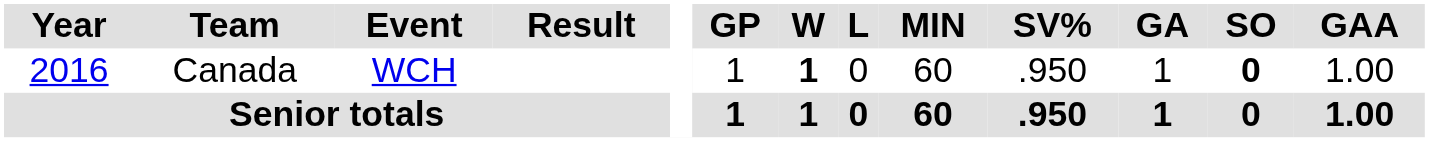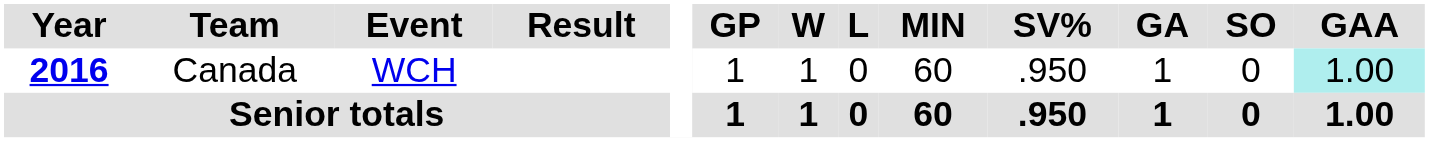(69, 69) normal -> (69, 69) bold
(808, 69) bold -> (808, 69) normal
(1251, 69) bold -> (1251, 69) normal
(1360, 69) no background -> (1360, 69) paleturquoise background
